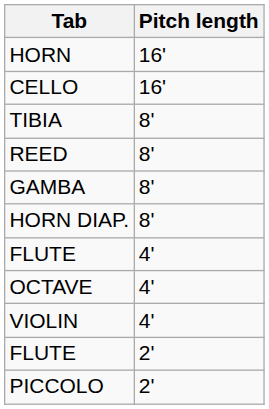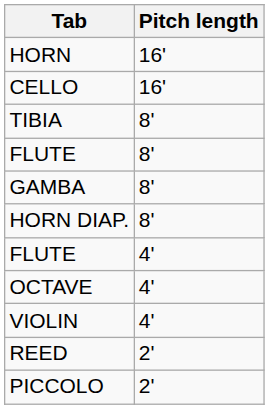(39, 154) REED -> (43, 154) FLUTE
(43, 353) FLUTE -> (39, 353) REED
